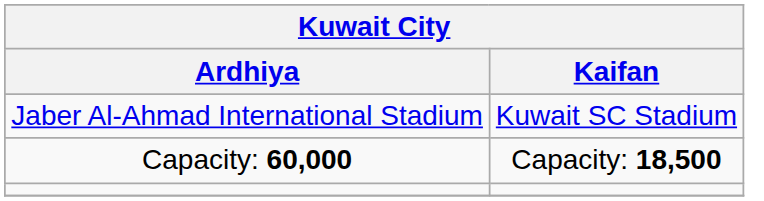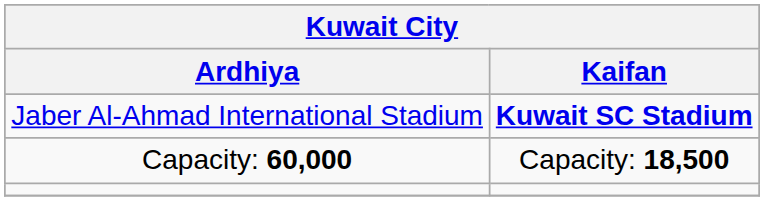(616, 115) normal -> (624, 115) bold
